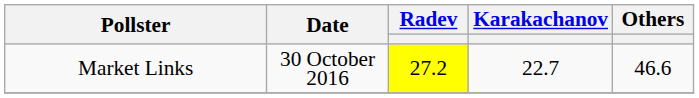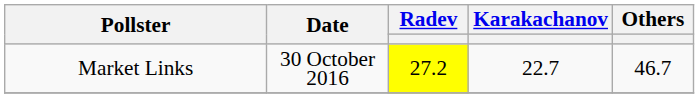(653, 68) 46.6 -> (653, 68) 46.7
